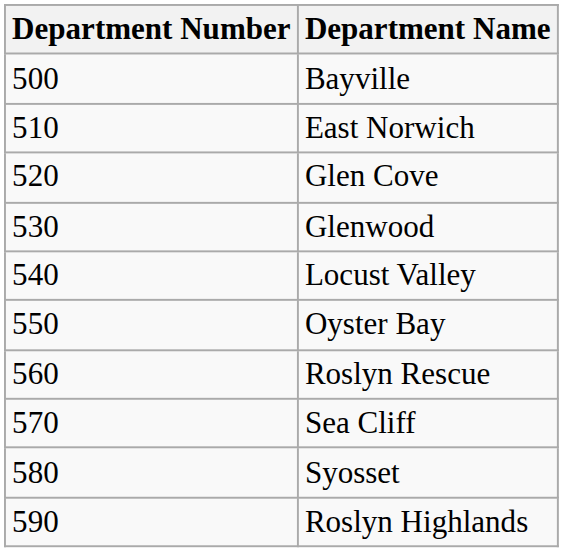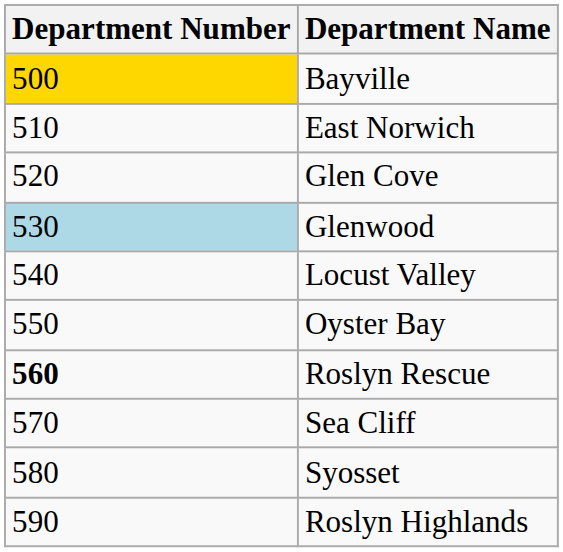(35, 78) no background -> (35, 78) gold background
(35, 226) no background -> (35, 226) lightblue background
(35, 373) normal -> (35, 373) bold
